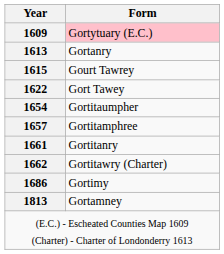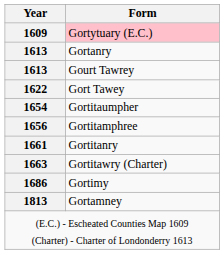(35, 70) 1615 -> (35, 70) 1613
(35, 126) 1657 -> (35, 126) 1656
(35, 164) 1662 -> (35, 164) 1663
